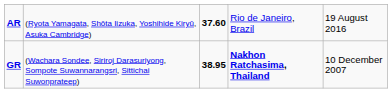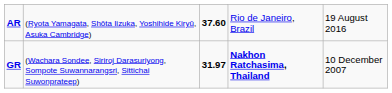(214, 65) 38.95 -> (214, 65) 31.97
